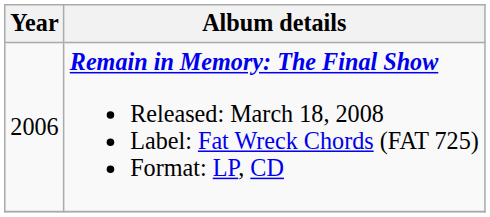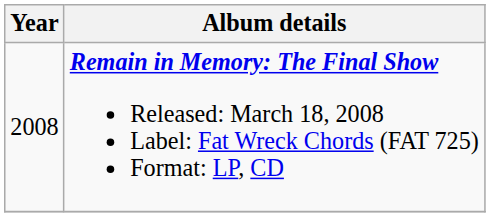(34, 126) 2006 -> (34, 126) 2008
